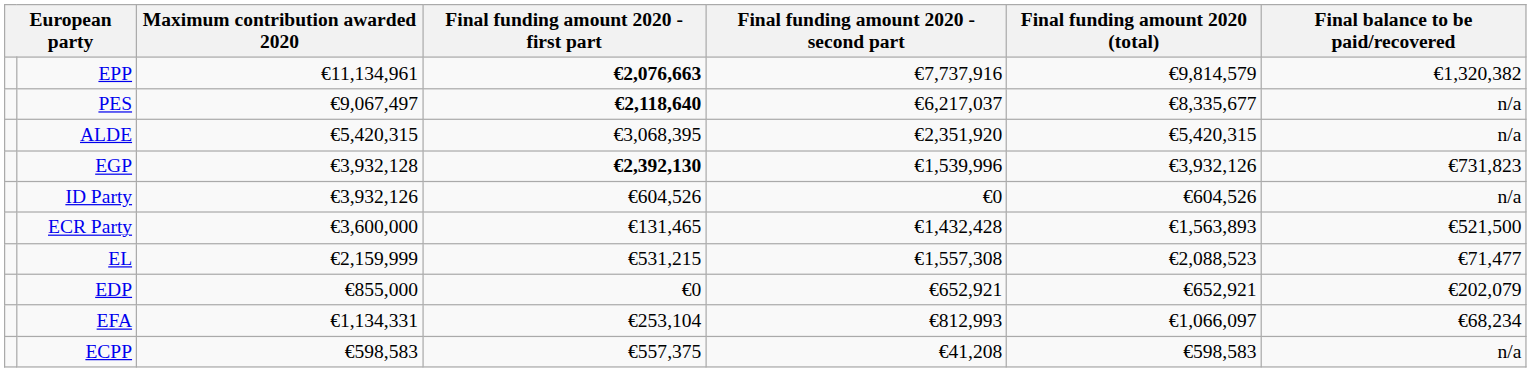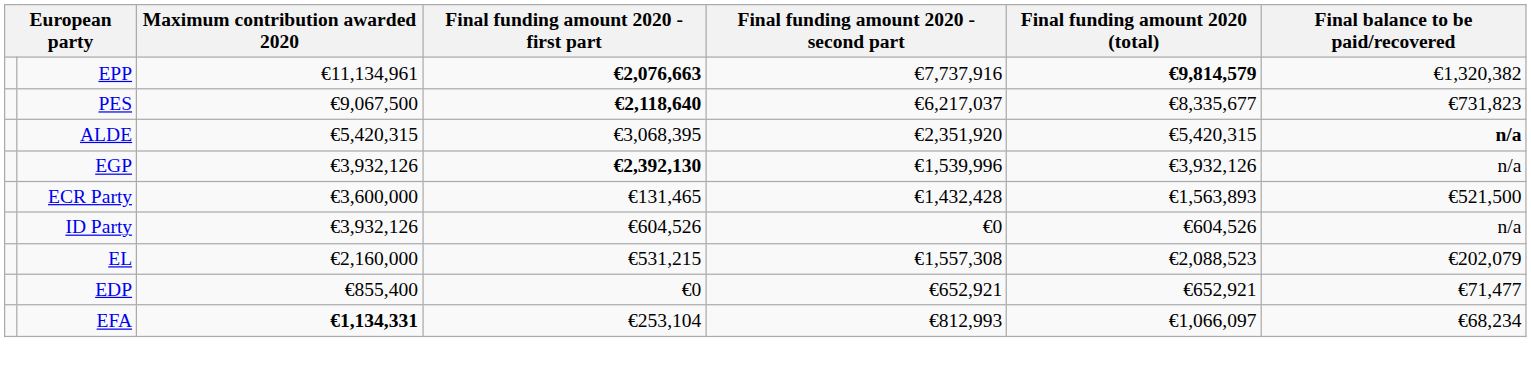(1213, 72) normal -> (1213, 72) bold
(374, 103) €9,067,497 -> (374, 103) €9,067,500
(1510, 103) n/a -> (1485, 103) €731,823
(1510, 134) normal -> (1508, 134) bold
(374, 165) €3,932,128 -> (374, 165) €3,932,126
(1485, 165) €731,823 -> (1510, 165) n/a
rows swapped: (90, 227) <-> (99, 196)
(374, 258) €2,159,999 -> (374, 258) €2,160,000
(1490, 258) €71,477 -> (1485, 258) €202,079
(381, 289) €855,000 -> (381, 289) €855,400
(1485, 289) €202,079 -> (1490, 289) €71,477
(374, 320) normal -> (374, 320) bold
- row: (109, 351)
